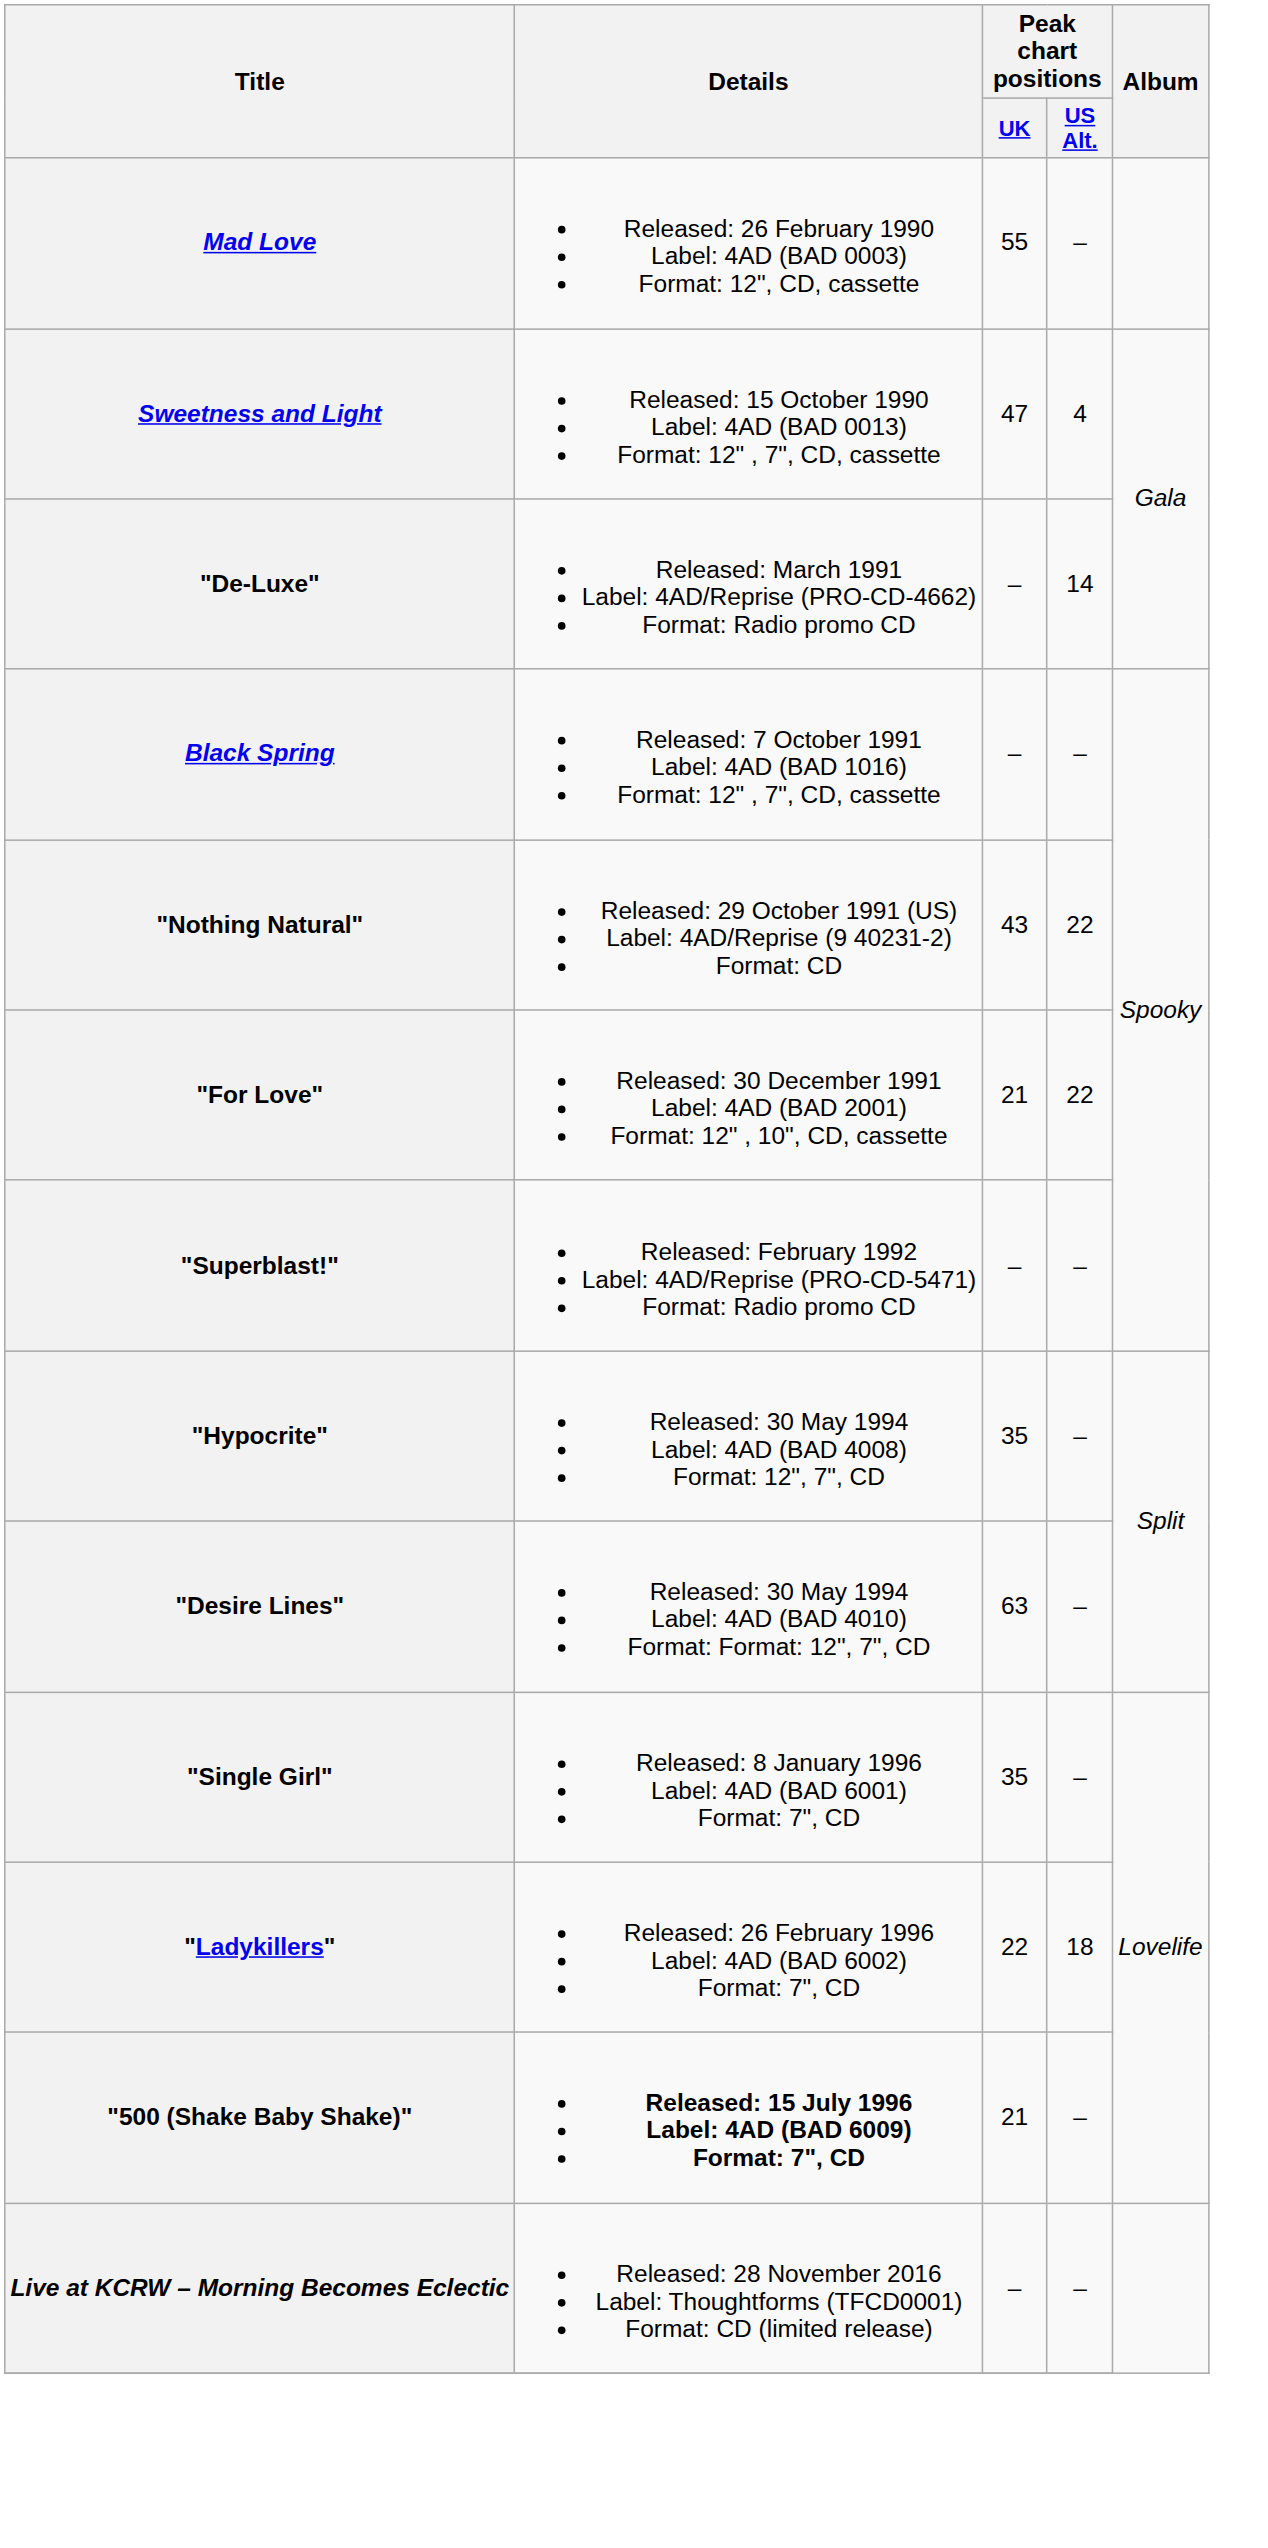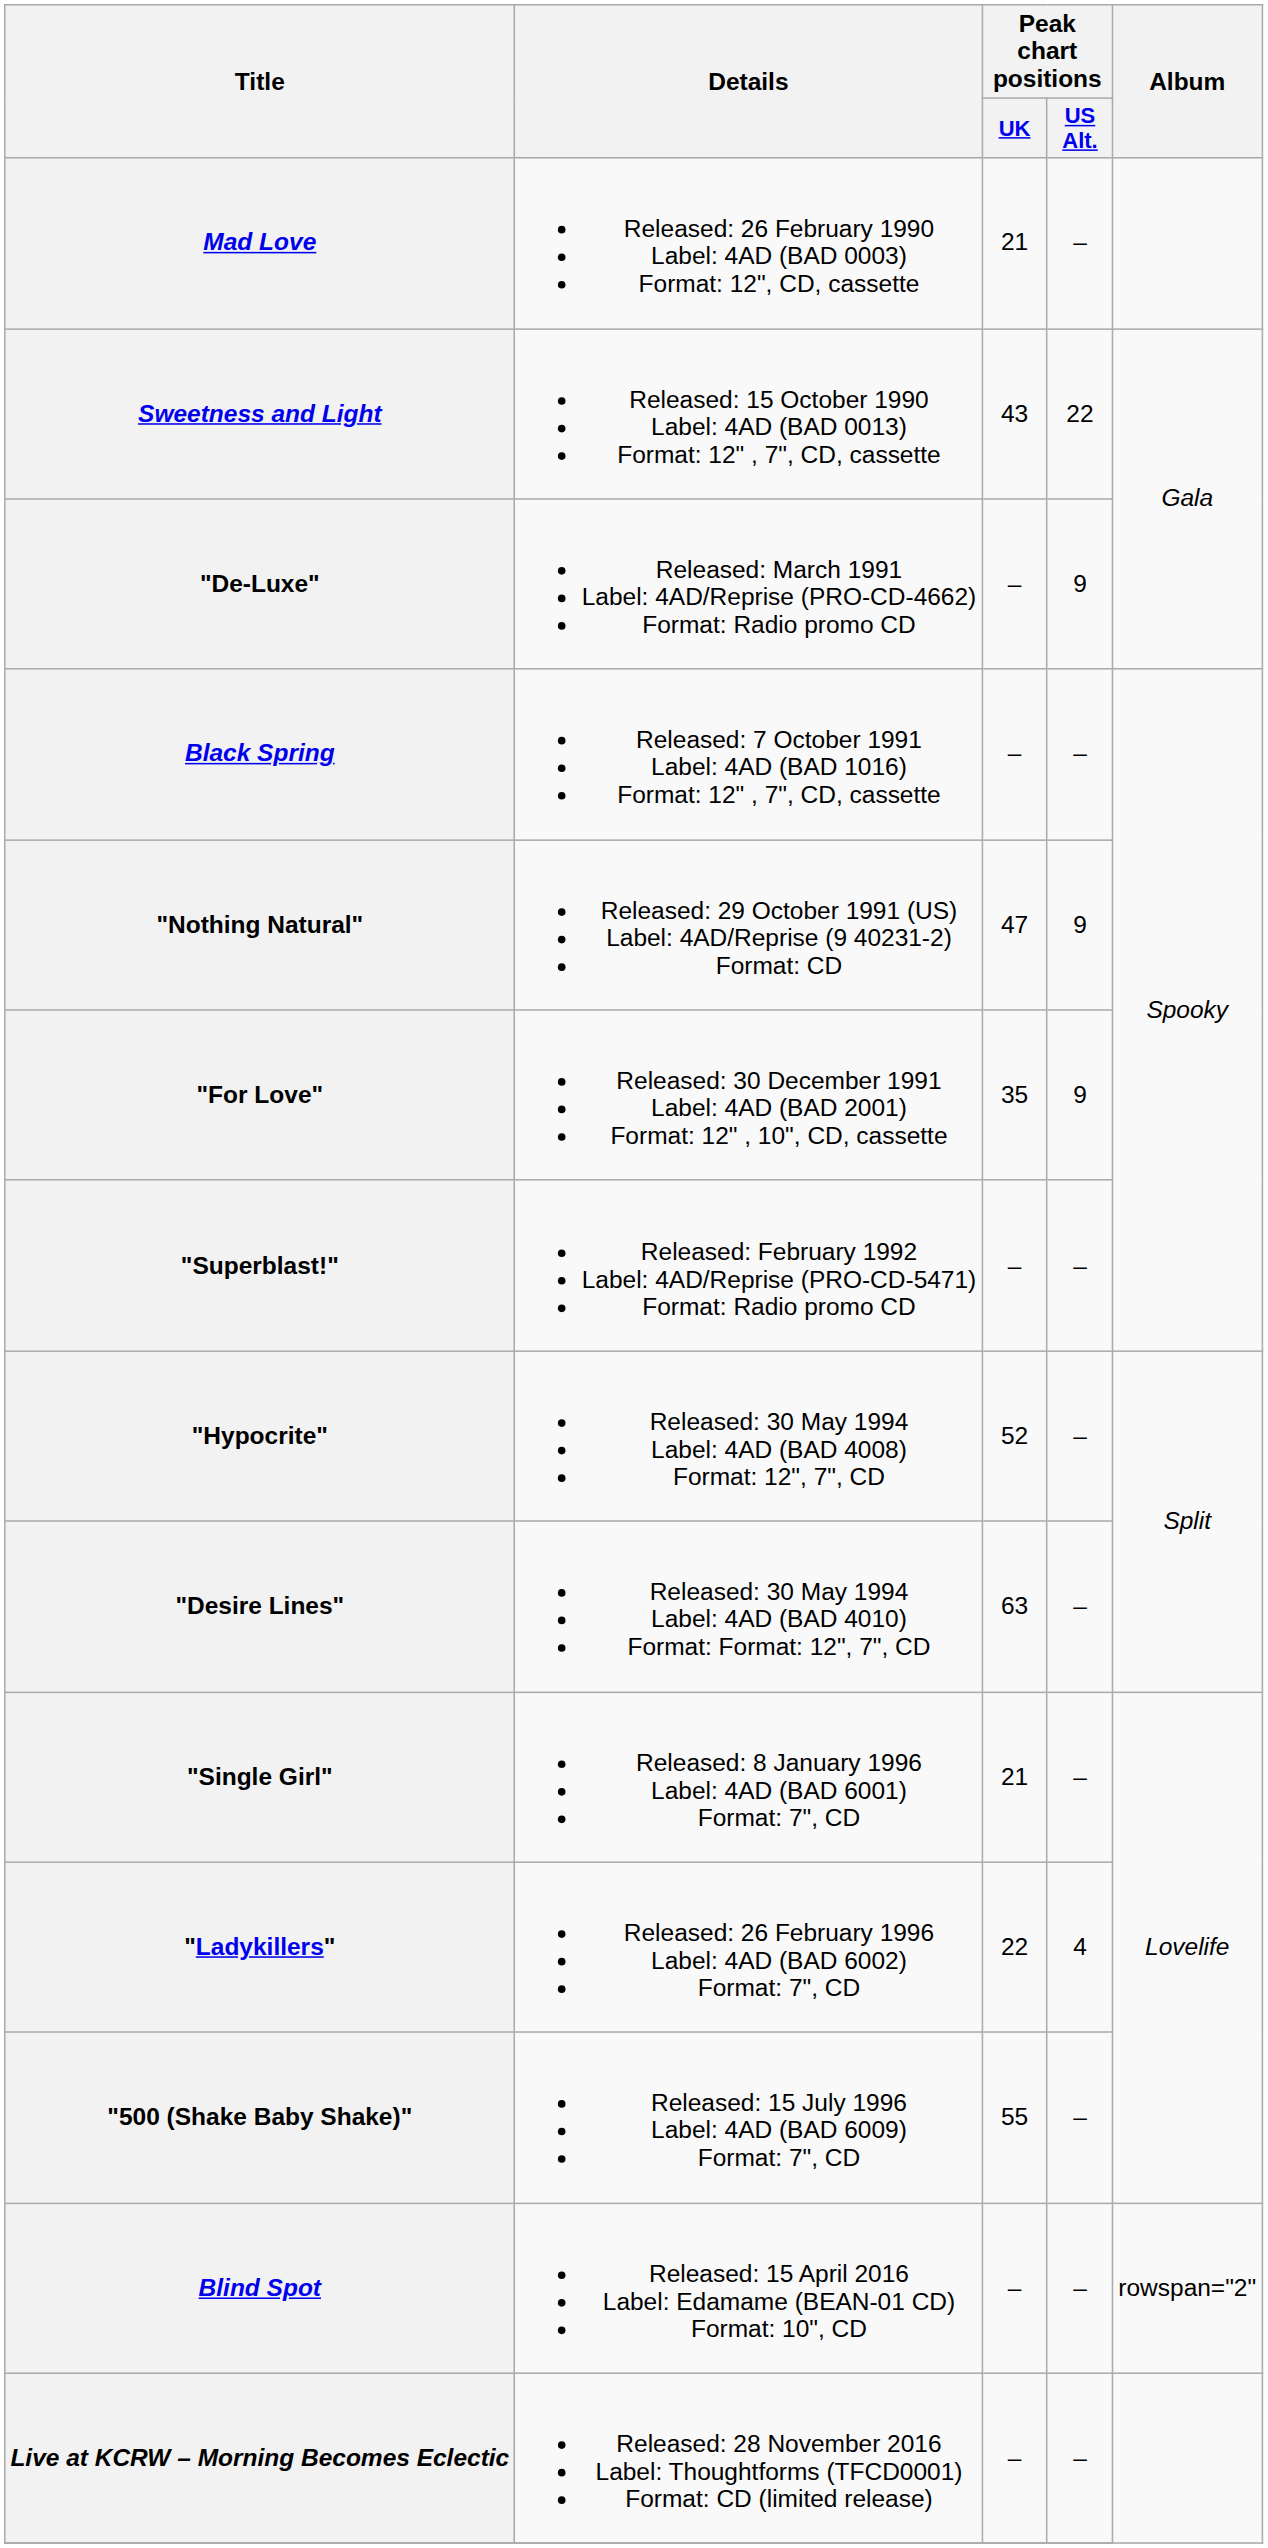(1015, 242) 55 -> (1015, 242) 21
(1015, 413) 47 -> (1015, 413) 43
(1080, 413) 4 -> (1080, 413) 22
(1080, 583) 14 -> (1080, 583) 9
(1015, 924) 43 -> (1015, 924) 47
(1080, 924) 22 -> (1080, 924) 9
(1015, 1094) 21 -> (1015, 1094) 35
(1080, 1094) 22 -> (1080, 1094) 9
(1015, 1435) 35 -> (1015, 1435) 52
(1015, 1776) 35 -> (1015, 1776) 21
(1080, 1946) 18 -> (1080, 1946) 4
(748, 2131) bold -> (748, 2131) normal
(1015, 2117) 21 -> (1015, 2117) 55
+ row: (260, 2287)
